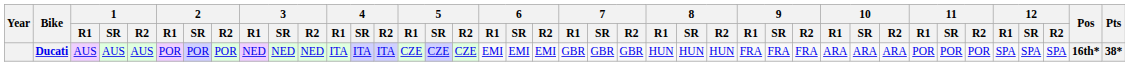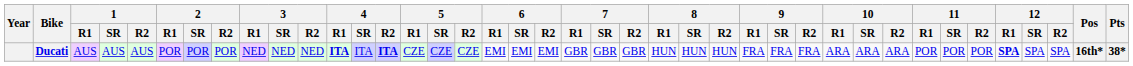(339, 52) normal -> (339, 52) bold
(386, 52) normal -> (388, 52) bold
(1006, 52) normal -> (1009, 52) bold
